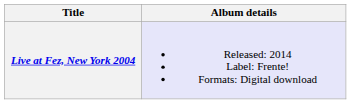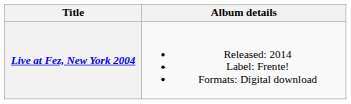(244, 66) lavender background -> (244, 66) no background
